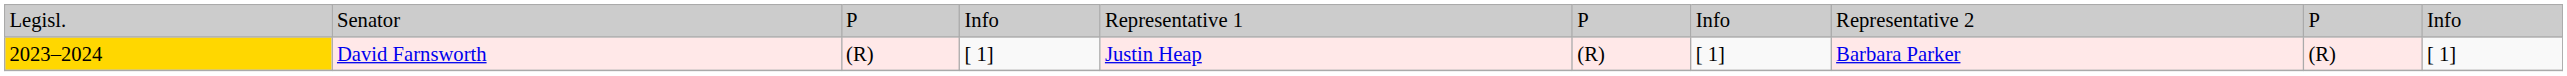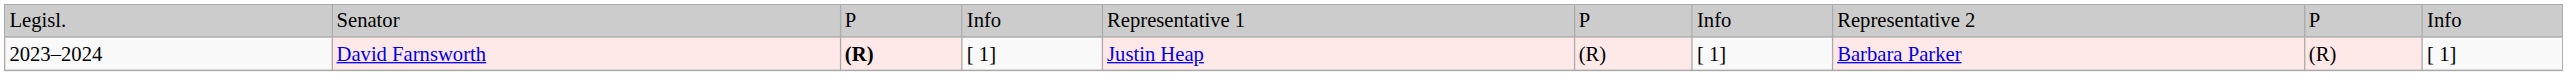(56, 53) gold background -> (56, 53) no background
(860, 53) normal -> (859, 53) bold
